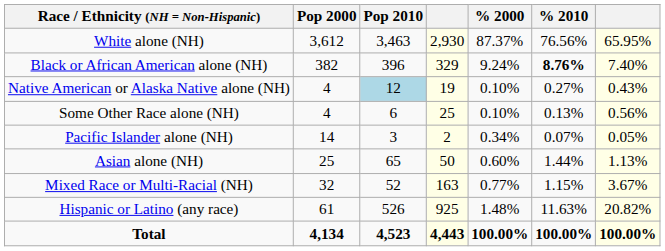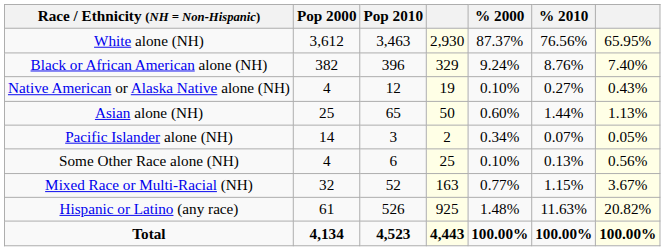(564, 64) bold -> (564, 64) normal
(393, 88) lightblue background -> (393, 88) no background
rows swapped: (149, 161) <-> (149, 112)
